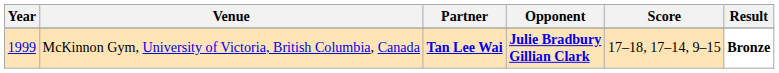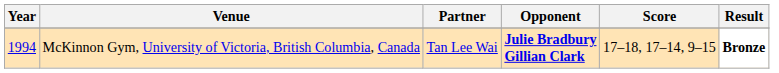(22, 48) 1999 -> (22, 48) 1994
(465, 48) bold -> (462, 48) normal
